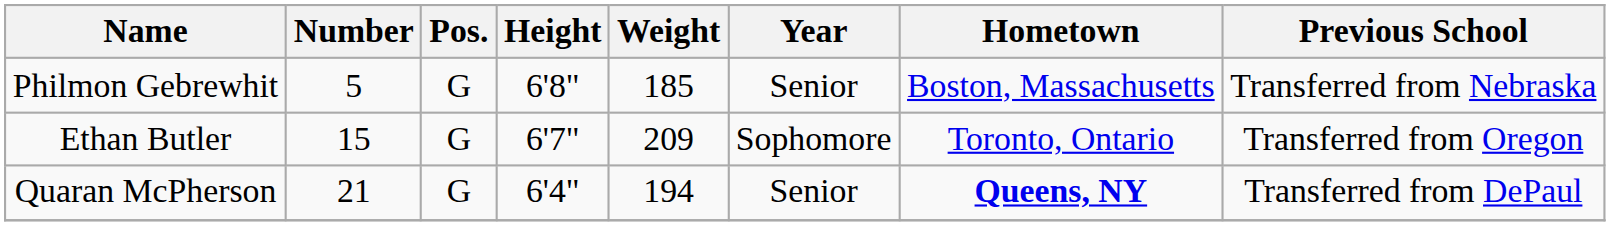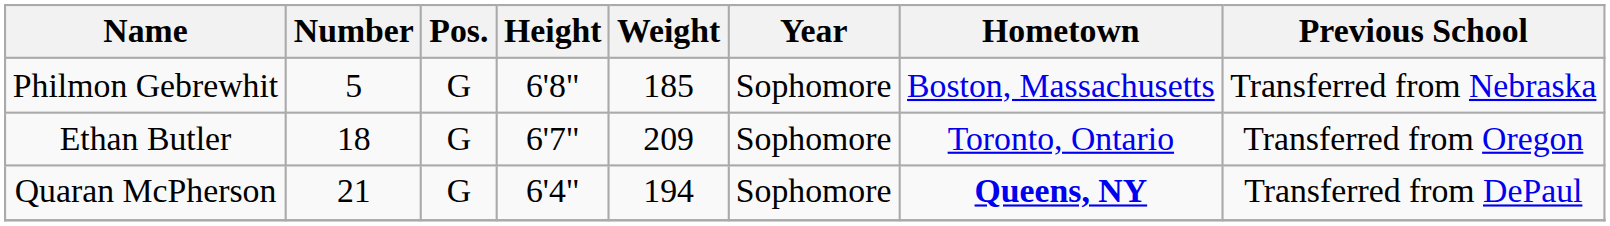(814, 84) Senior -> (814, 84) Sophomore
(354, 138) 15 -> (354, 138) 18
(814, 191) Senior -> (814, 191) Sophomore
